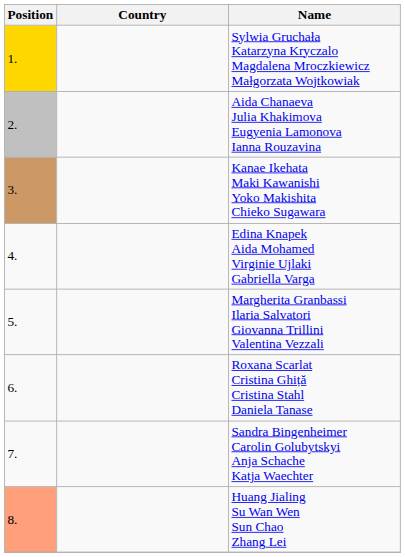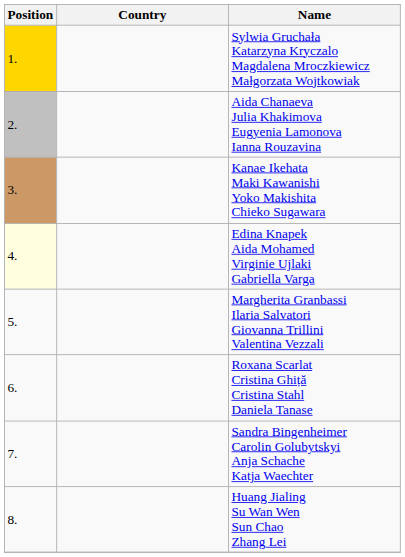(12, 256) no background -> (12, 256) lightyellow background
(12, 519) lightsalmon background -> (12, 519) no background
